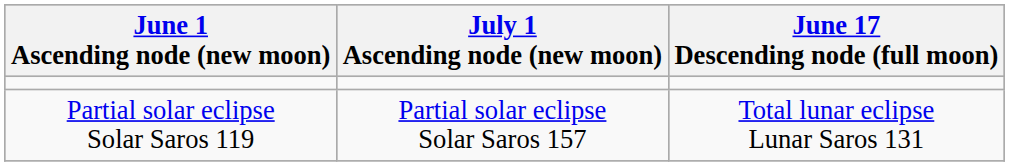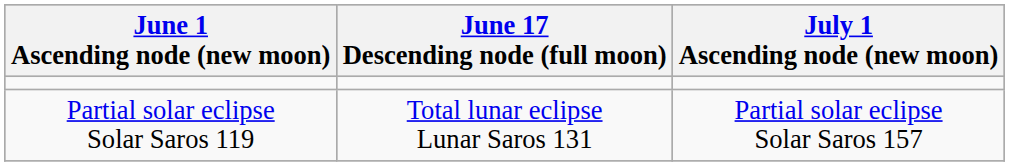columns swapped: (836, 40) <-> (502, 40)
